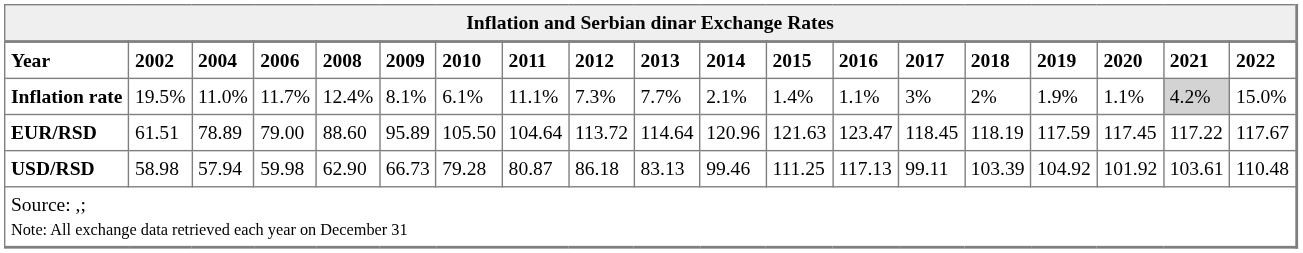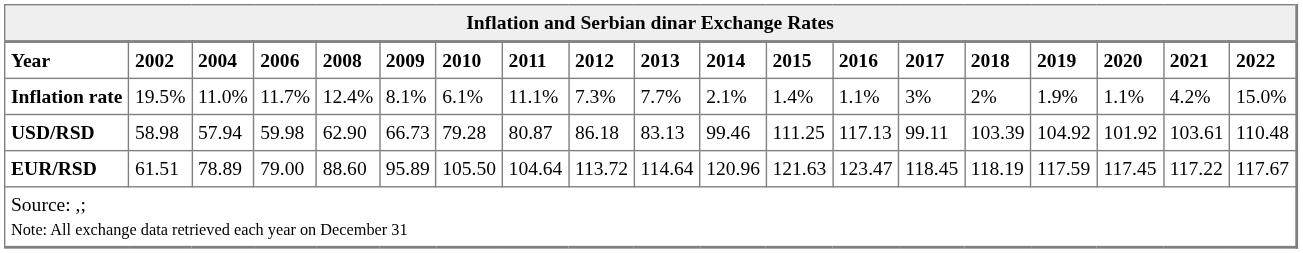(1190, 96) lightgrey background -> (1190, 96) no background
rows swapped: (53, 168) <-> (54, 132)
